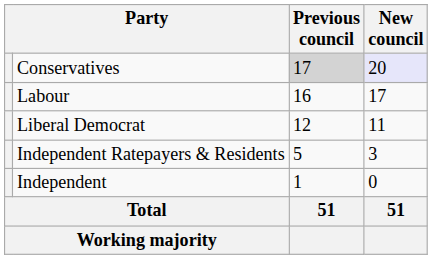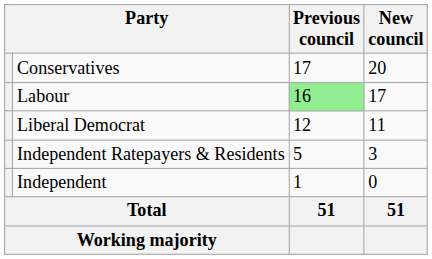(302, 67) lightgrey background -> (302, 67) no background
(377, 67) lavender background -> (377, 67) no background
(302, 96) no background -> (302, 96) lightgreen background
